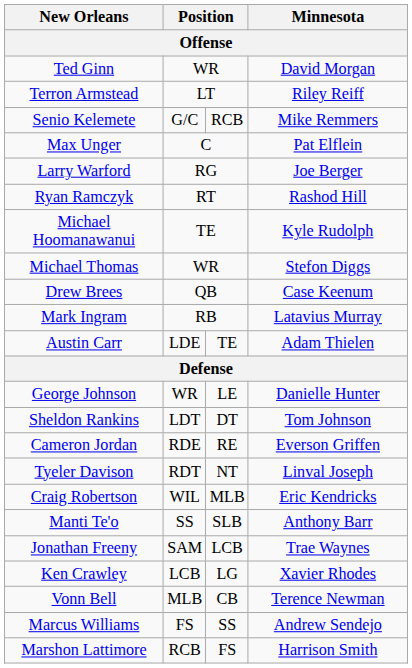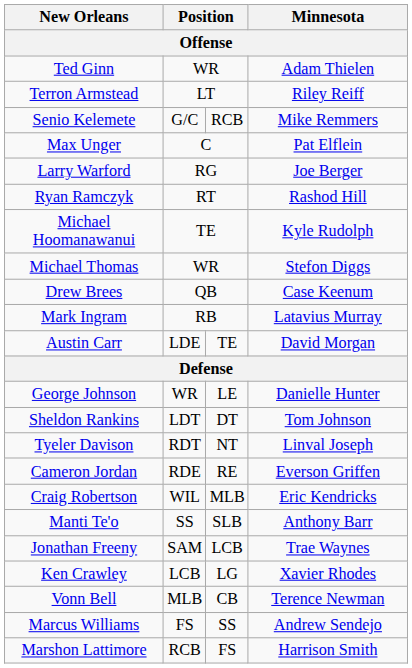(328, 68) David Morgan -> (328, 68) Adam Thielen
(328, 343) Adam Thielen -> (328, 343) David Morgan
rows swapped: (84, 471) <-> (84, 445)
